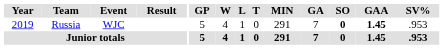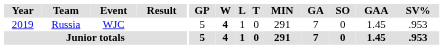(225, 24) normal -> (225, 24) bold
(343, 24) bold -> (343, 24) normal
(376, 24) bold -> (376, 24) normal
